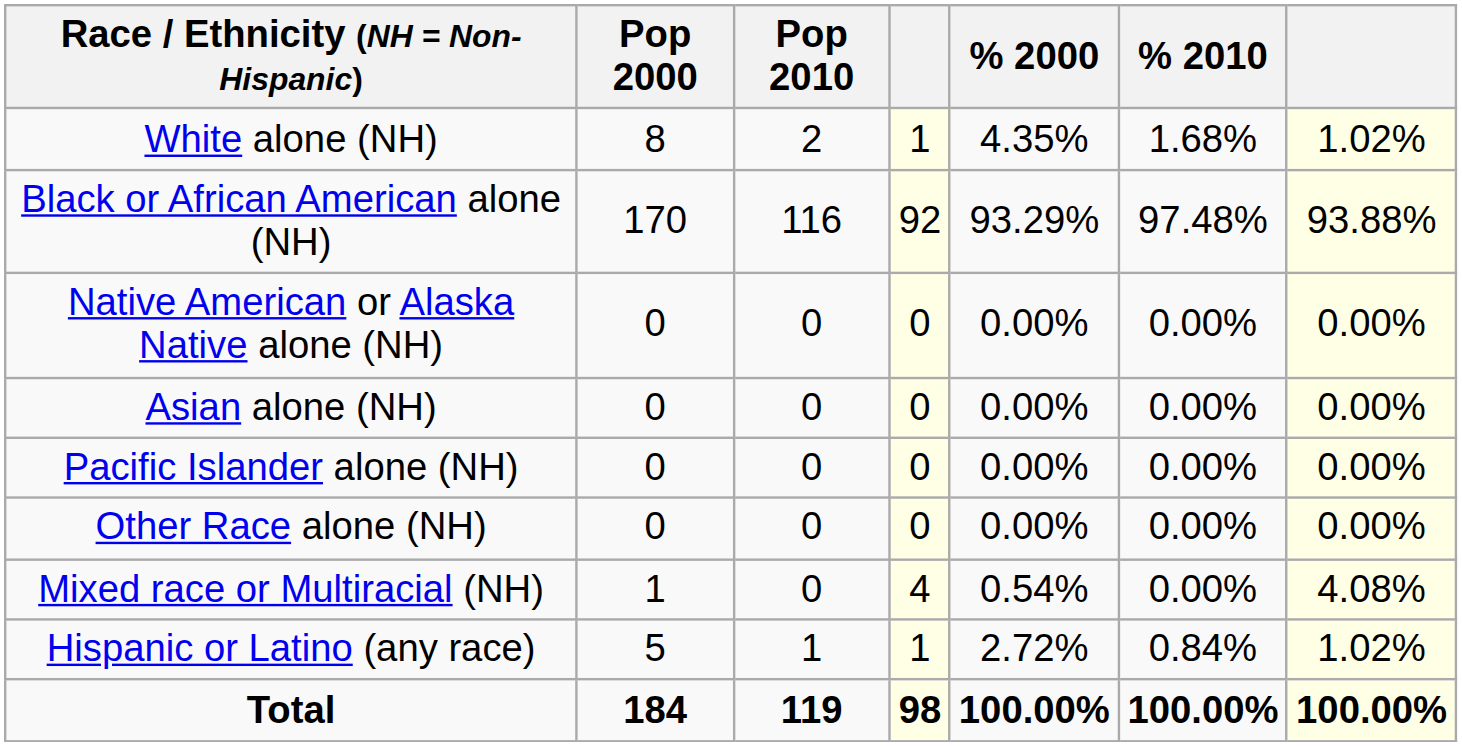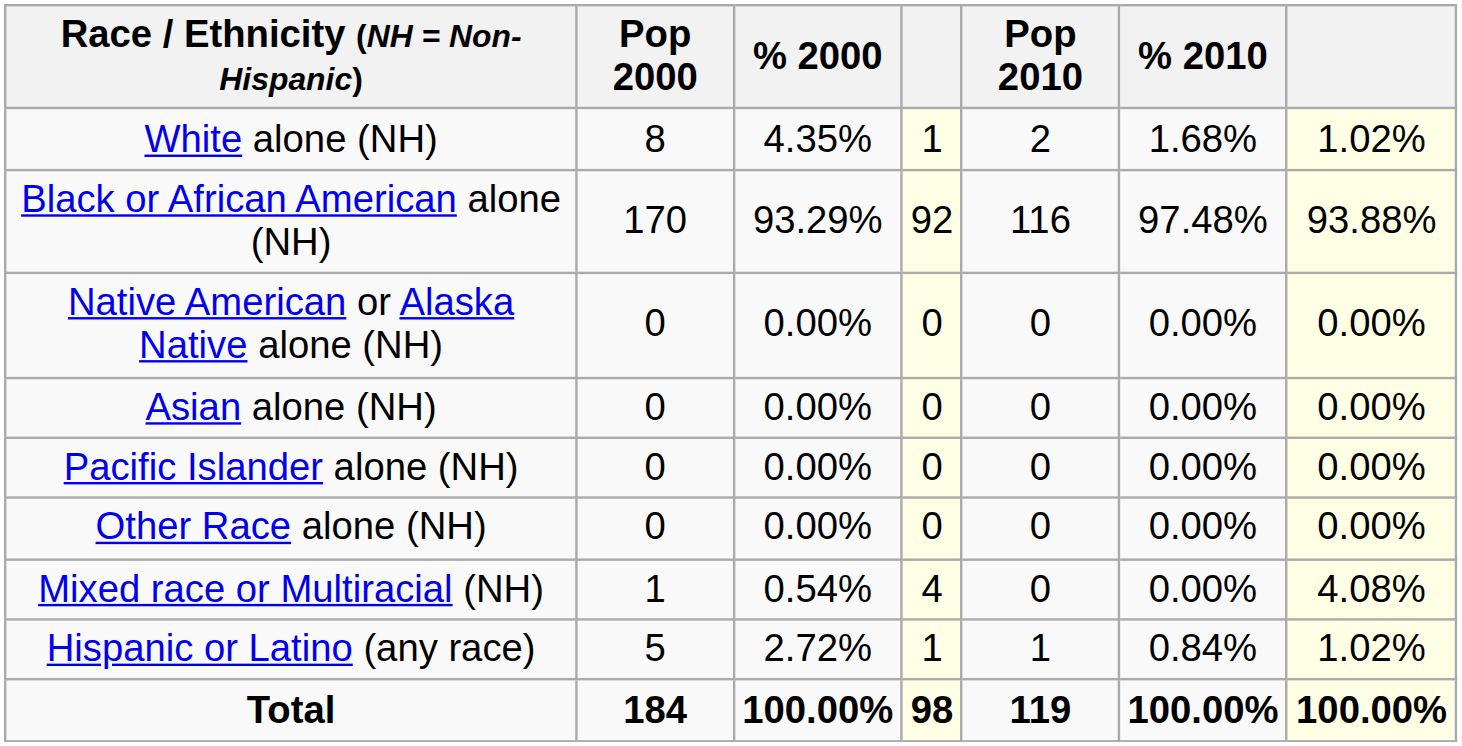columns swapped: (812, 56) <-> (1034, 56)
